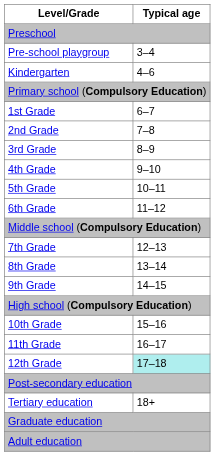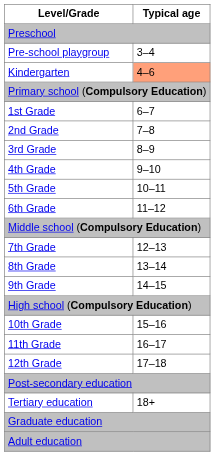(146, 72) no background -> (146, 72) lightsalmon background
(152, 363) paleturquoise background -> (152, 363) no background
